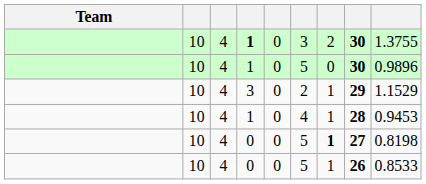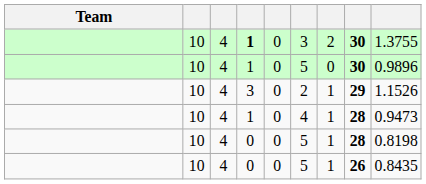(396, 91) 1.1529 -> (396, 91) 1.1526
(396, 116) 0.9453 -> (396, 116) 0.9473
(331, 141) bold -> (331, 141) normal
(358, 141) 27 -> (358, 141) 28
(396, 166) 0.8533 -> (396, 166) 0.8435
